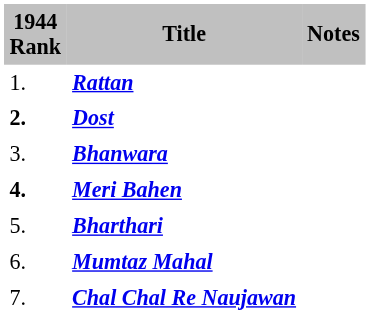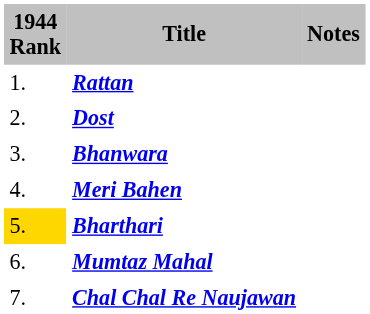(18, 118) bold -> (18, 118) normal
(18, 190) bold -> (18, 190) normal
(18, 225) no background -> (18, 225) gold background
